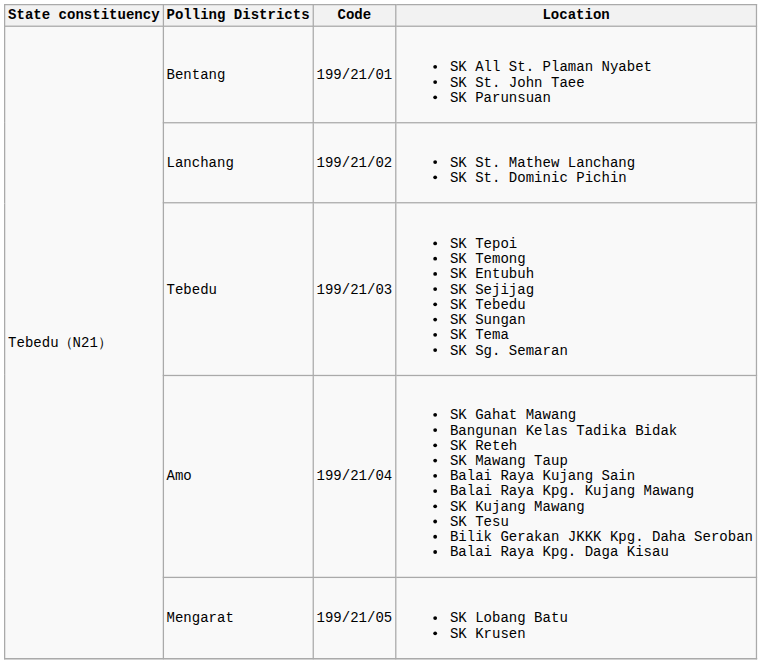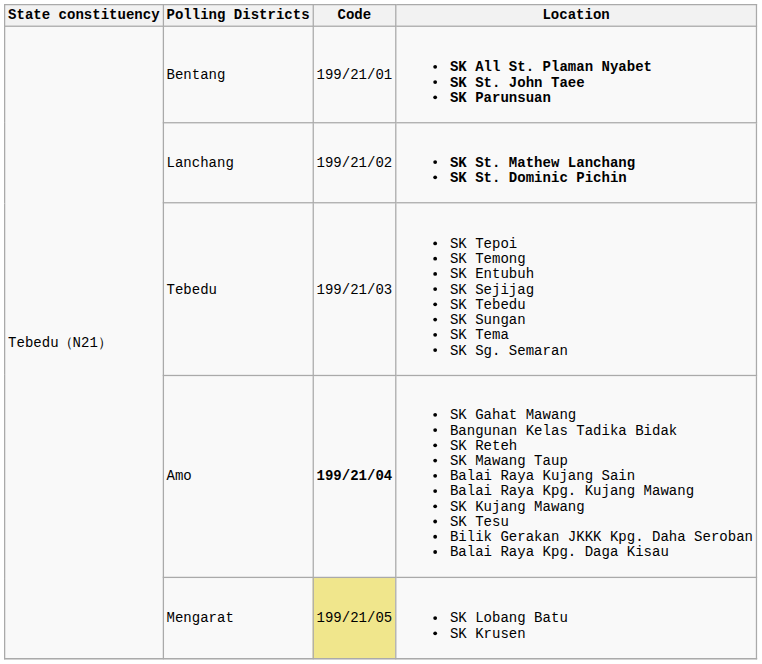(576, 82) normal -> (576, 82) bold
(576, 171) normal -> (576, 171) bold
(354, 477) normal -> (354, 477) bold
(354, 618) no background -> (354, 618) khaki background
